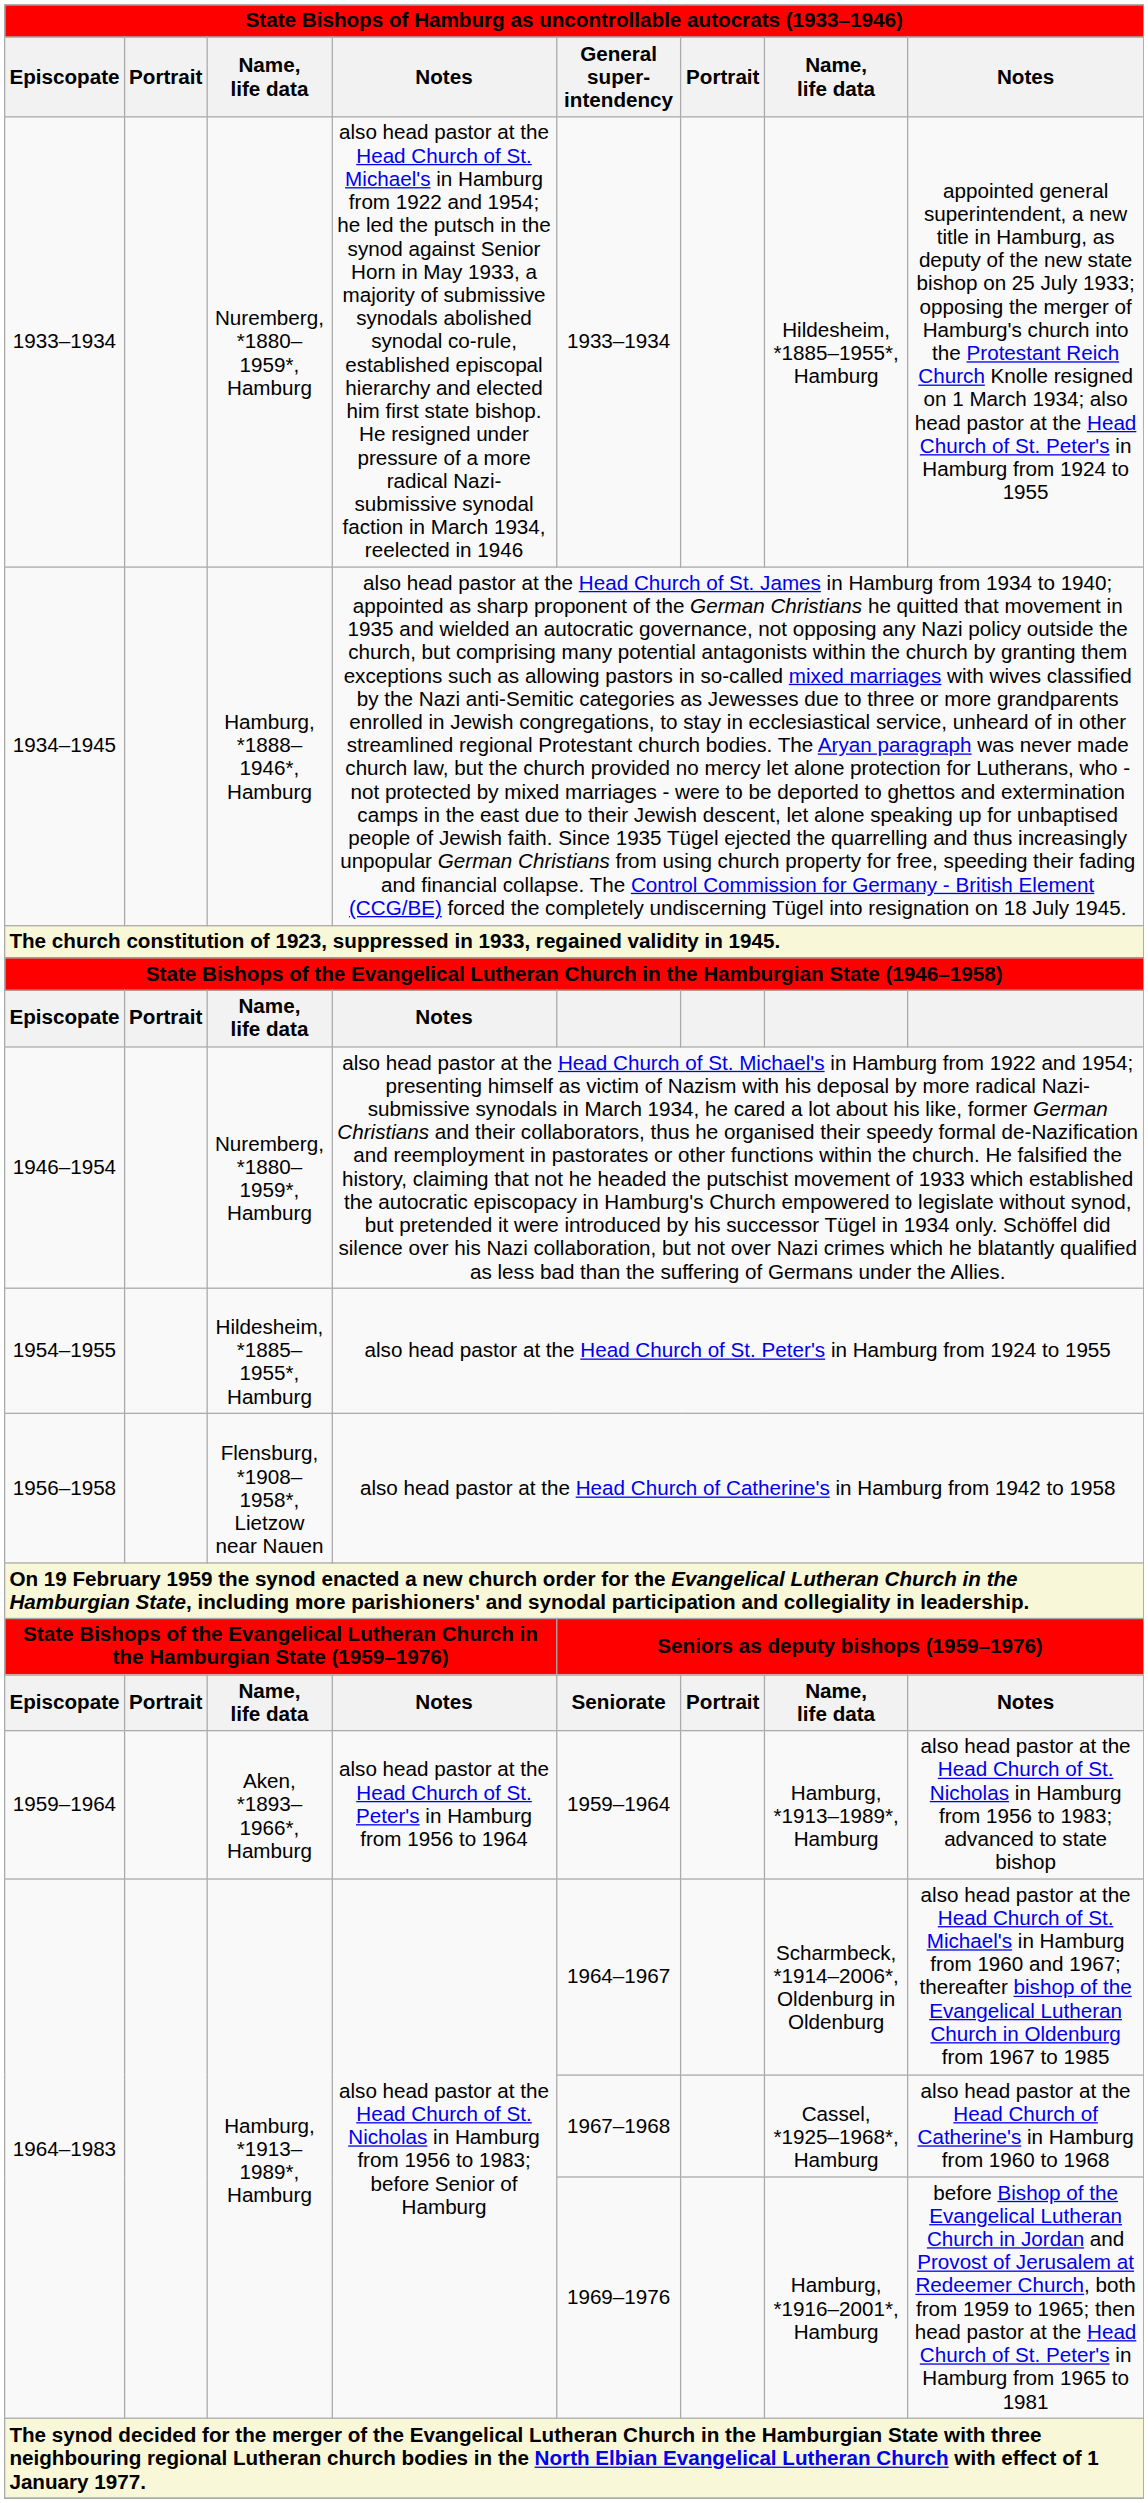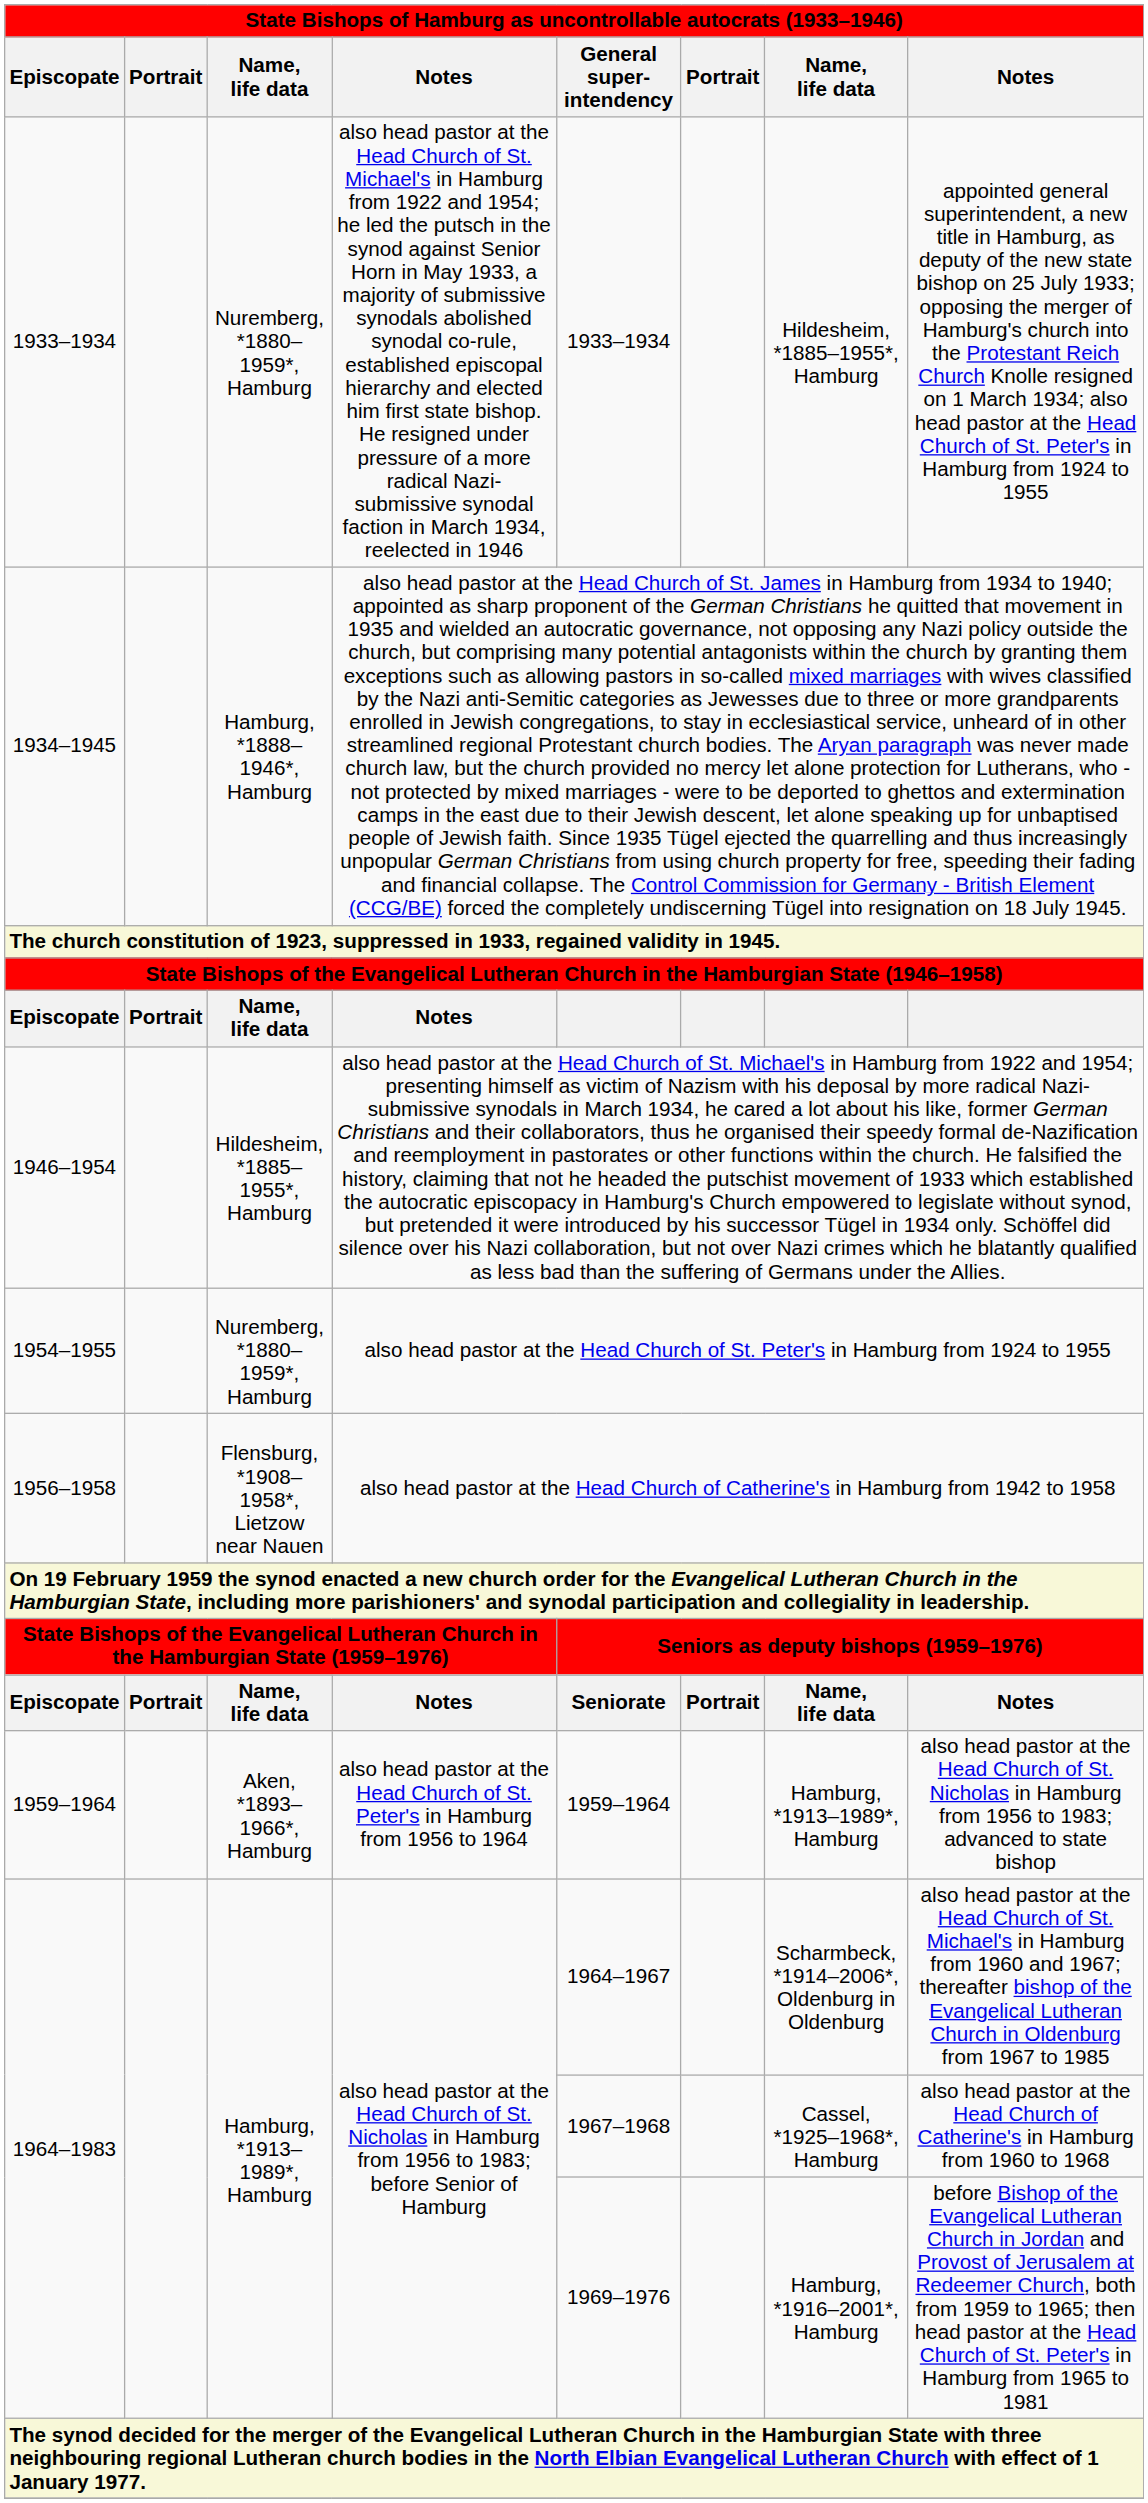(269, 1178) Nuremberg, *1880–1959*, Hamburg -> (269, 1178) Hildesheim, *1885–1955*, Hamburg
(269, 1362) Hildesheim, *1885–1955*, Hamburg -> (269, 1362) Nuremberg, *1880–1959*, Hamburg
